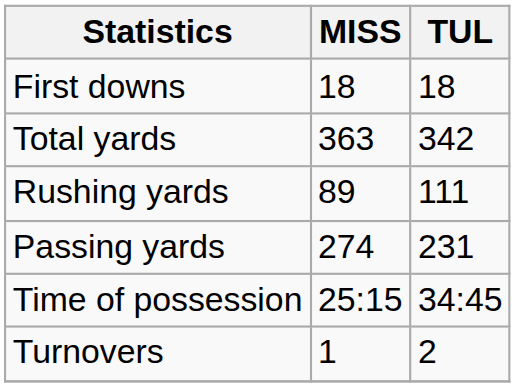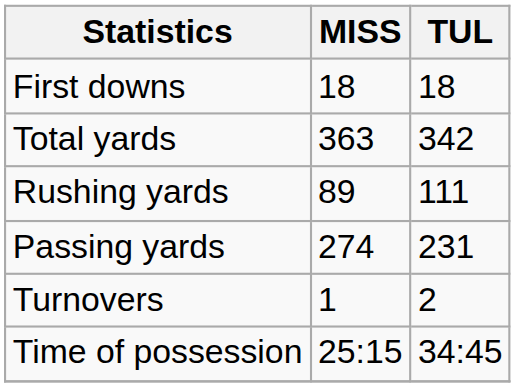rows swapped: (88, 353) <-> (158, 299)
